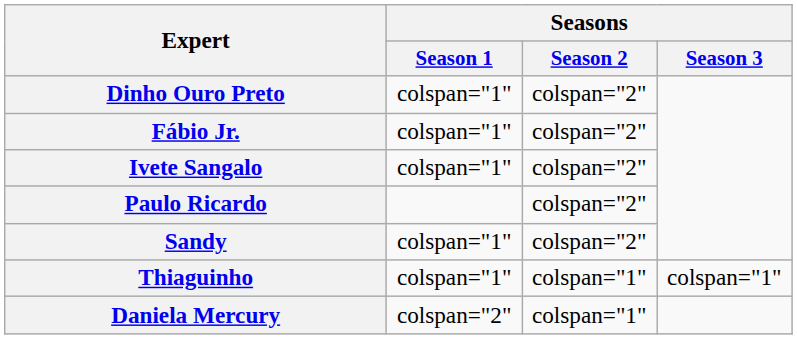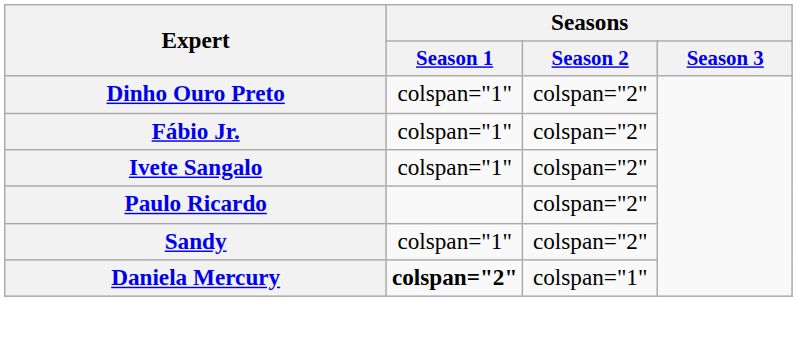- row: (196, 278)
(454, 314) normal -> (455, 278) bold
